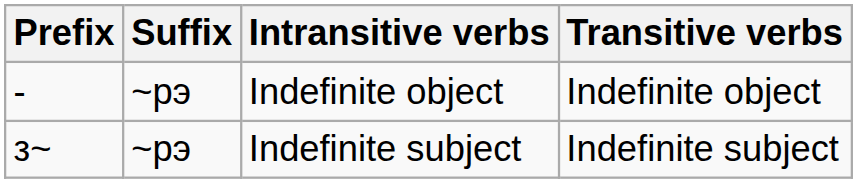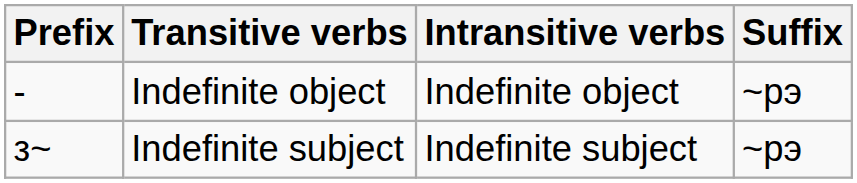columns swapped: (182, 33) <-> (705, 33)
